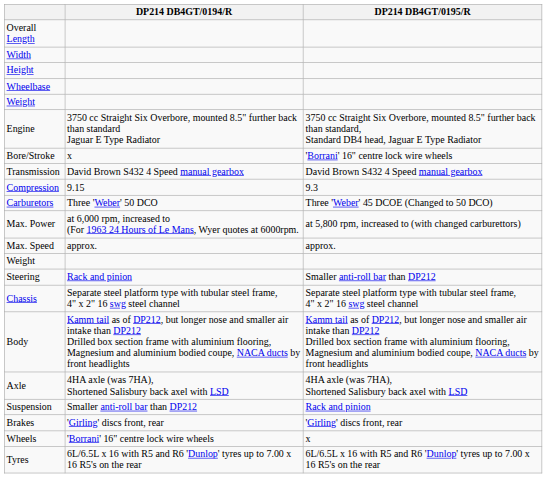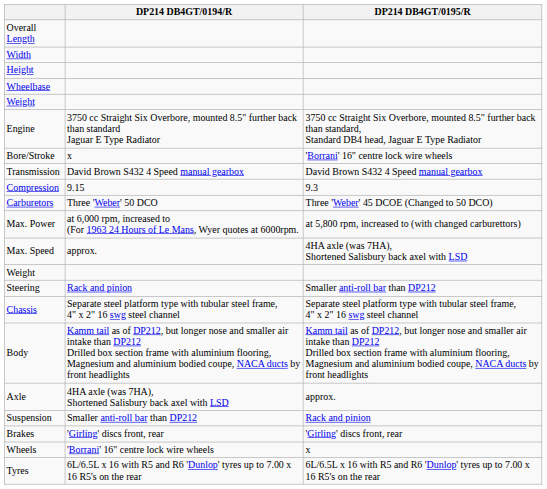(321, 245) approx. -> (386, 251) 4HA axle (was 7HA), Shortened Salisbury back axel with LSD
(386, 385) 4HA axle (was 7HA), Shortened Salisbury back axel with LSD -> (321, 396) approx.
